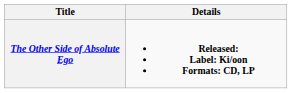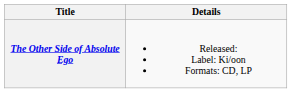(206, 59) bold -> (206, 59) normal
